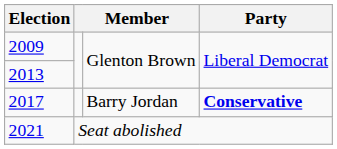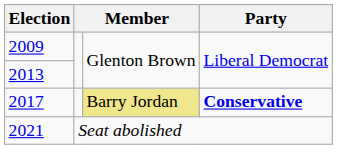(132, 102) no background -> (132, 102) khaki background
